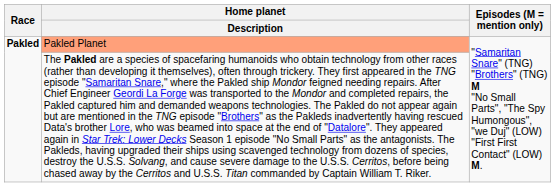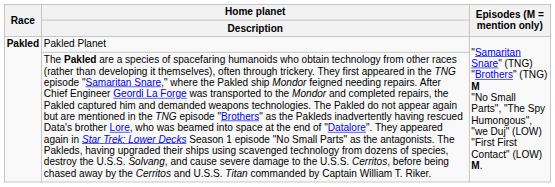(75, 44) lightsalmon background -> (75, 44) no background
